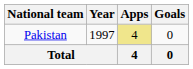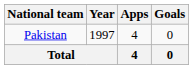(134, 34) khaki background -> (134, 34) no background
